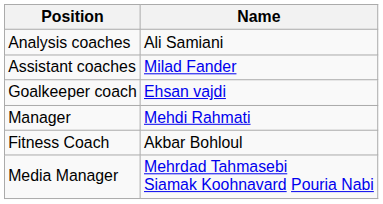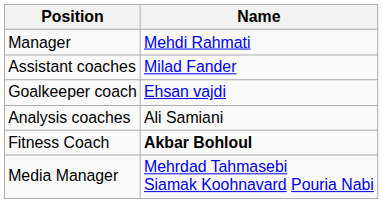rows swapped: (39, 117) <-> (69, 42)
(193, 142) normal -> (198, 142) bold
